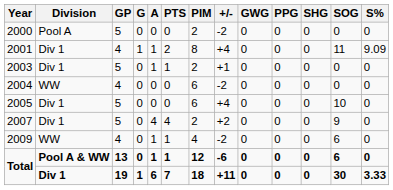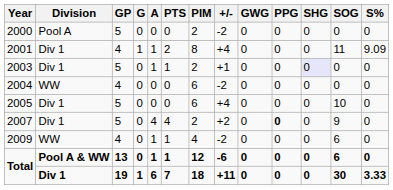(307, 67) no background -> (307, 67) lavender background
(277, 121) normal -> (277, 121) bold
